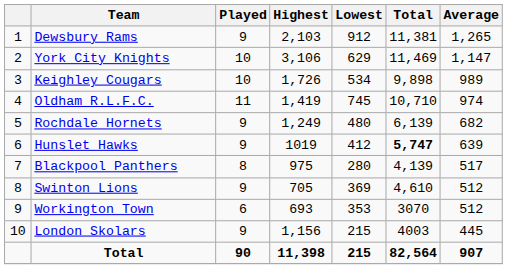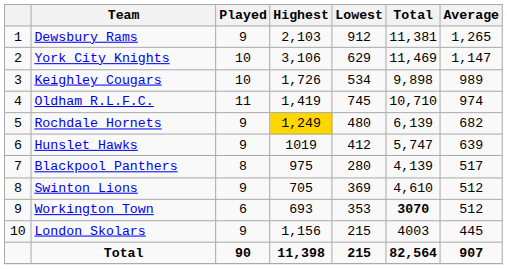(301, 123) no background -> (301, 123) gold background
(413, 145) bold -> (413, 145) normal
(413, 210) normal -> (413, 210) bold
